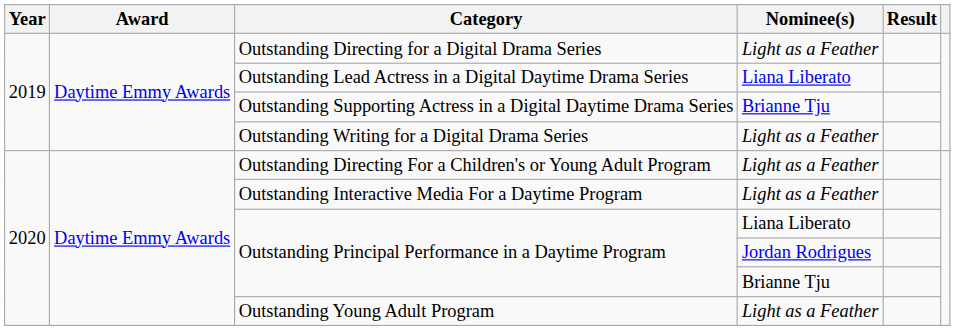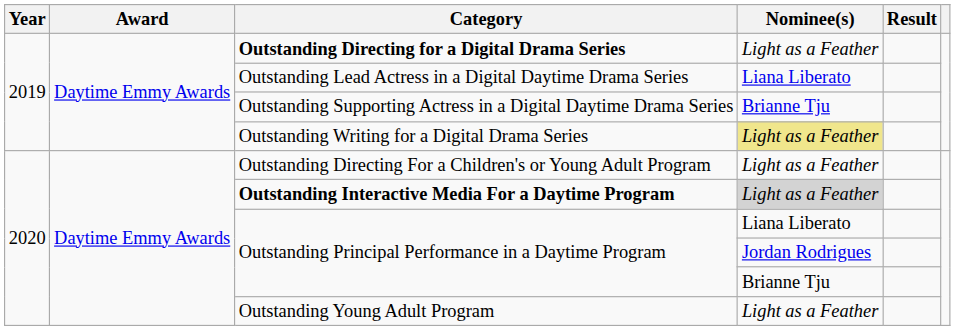(420, 48) normal -> (432, 48) bold
(810, 135) no background -> (810, 135) khaki background
(441, 194) normal -> (457, 194) bold
(810, 194) no background -> (810, 194) lightgrey background
